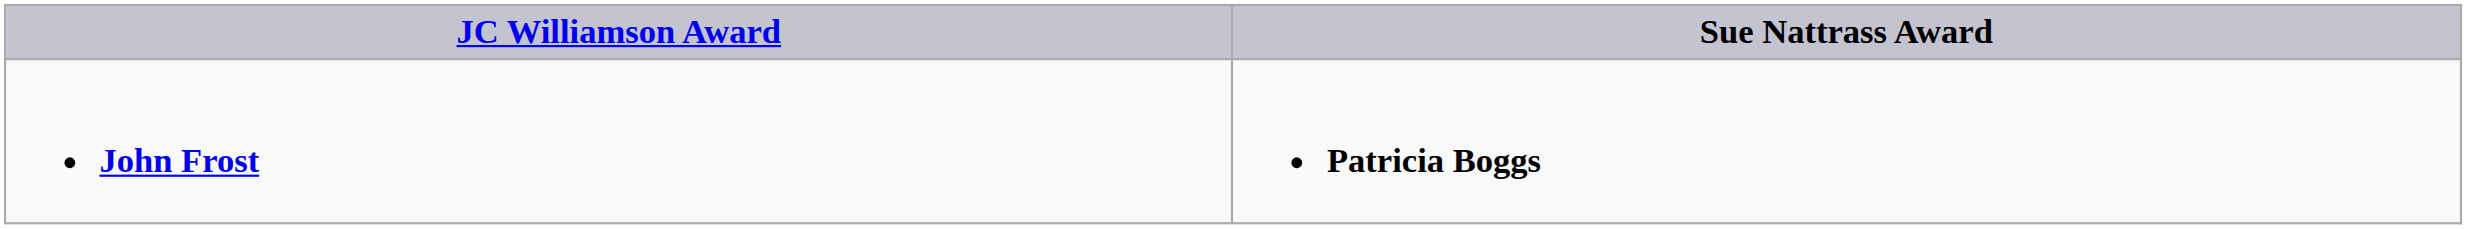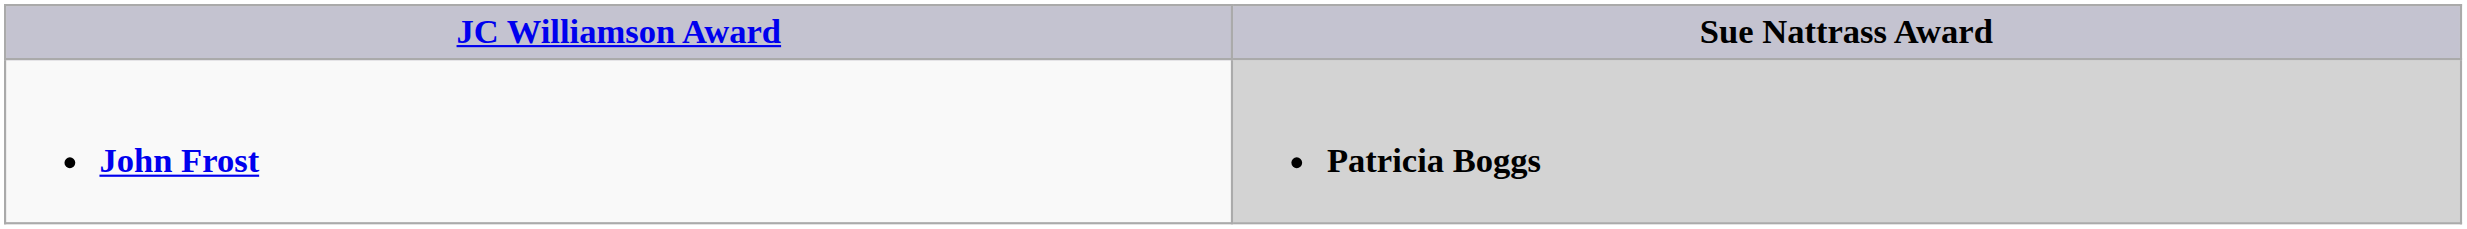(1846, 161) no background -> (1846, 161) lightgrey background
